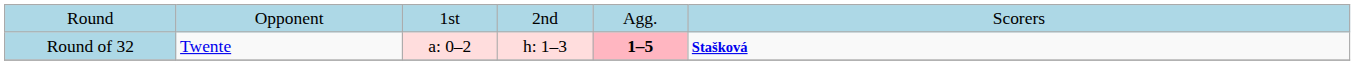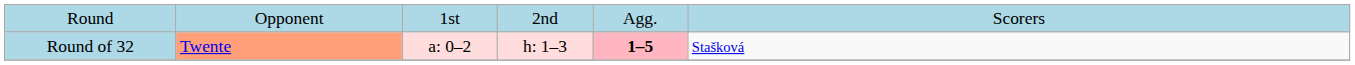(206, 45) no background -> (206, 45) lightsalmon background
(720, 45) bold -> (718, 47) normal
